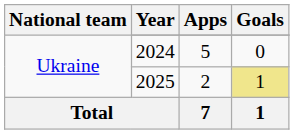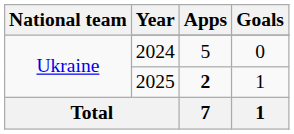(205, 81) normal -> (205, 81) bold
(260, 81) khaki background -> (260, 81) no background
